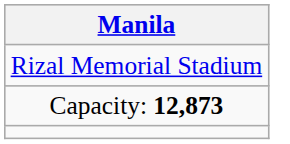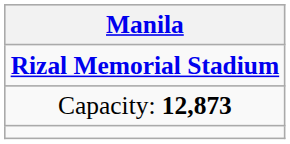(136, 65) normal -> (145, 65) bold
